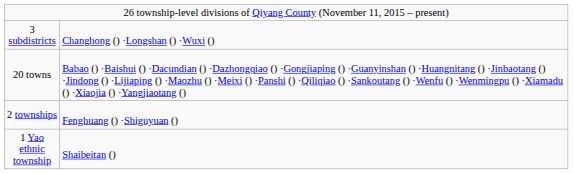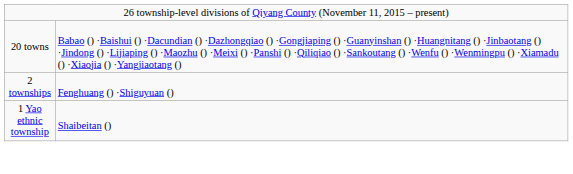- row: (32, 35)
